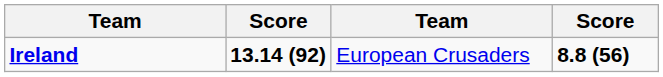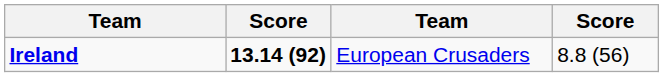(593, 54) bold -> (593, 54) normal
